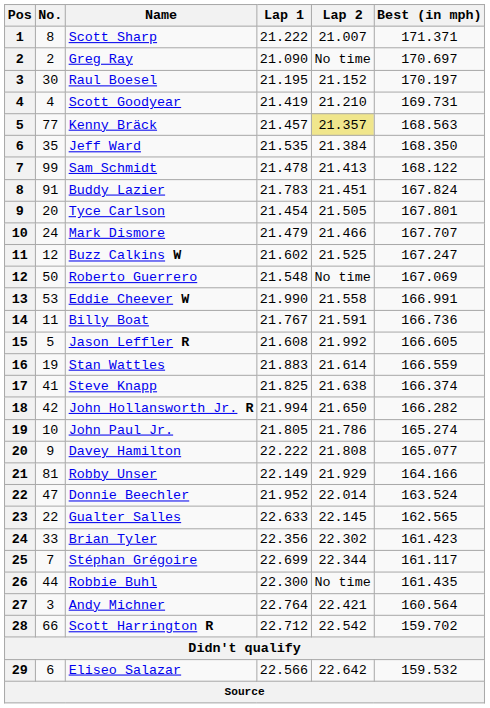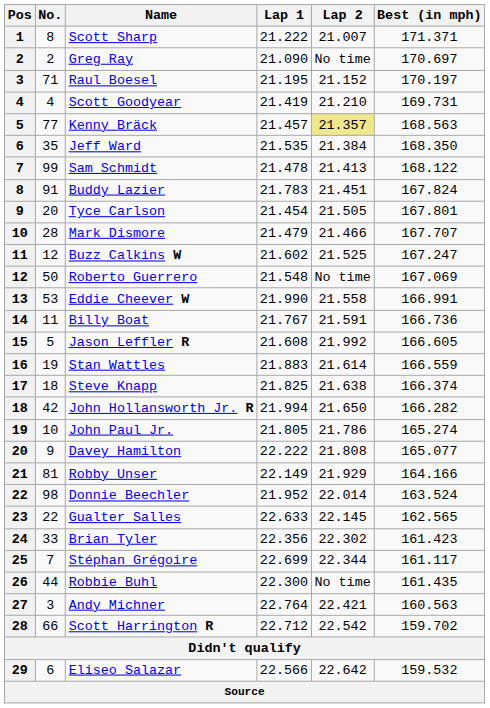(50, 81) 30 -> (50, 81) 71
(50, 234) 24 -> (50, 234) 28
(50, 386) 41 -> (50, 386) 18
(50, 496) 47 -> (50, 496) 98
(429, 605) 160.564 -> (429, 605) 160.563
